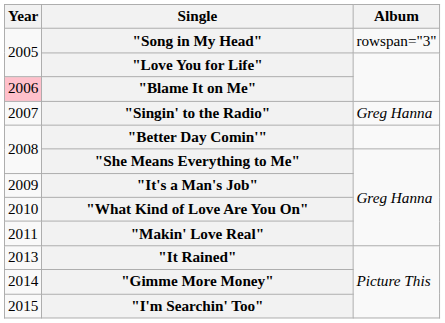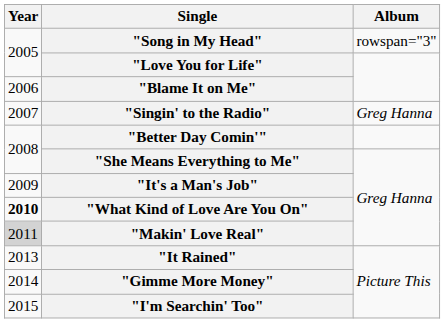(23, 88) pink background -> (23, 88) no background
(23, 209) normal -> (23, 209) bold
(23, 233) no background -> (23, 233) lightgrey background
